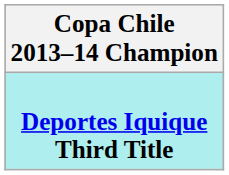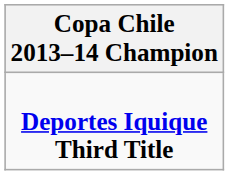(114, 134) paleturquoise background -> (114, 134) no background
